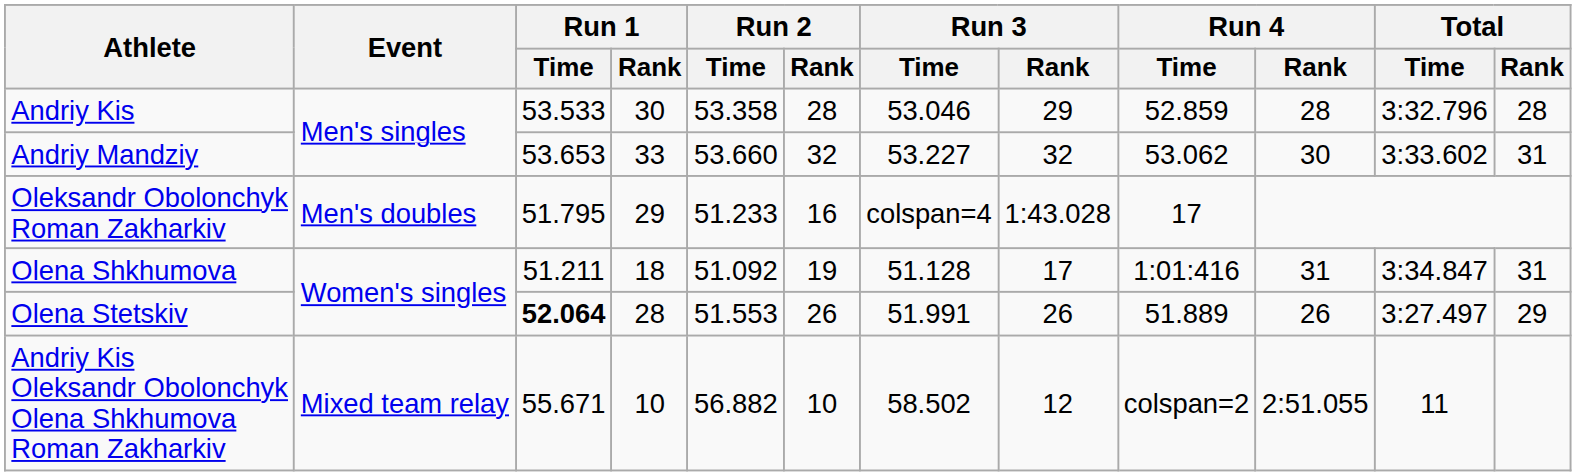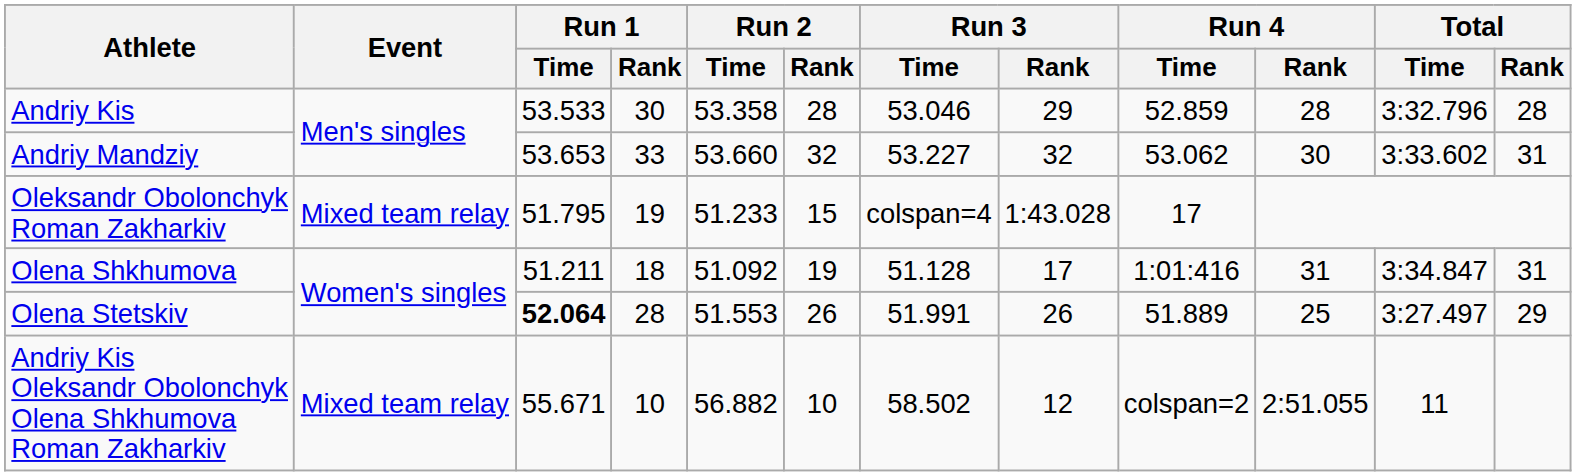(389, 213) Men's doubles -> (405, 213) Mixed team relay
(650, 213) 29 -> (650, 213) 19
(822, 213) 16 -> (822, 213) 15
(1315, 314) 26 -> (1315, 314) 25
